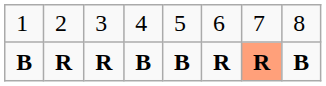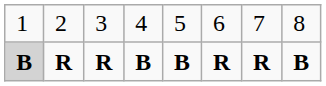(24, 61) no background -> (24, 61) lightgrey background
(262, 61) lightsalmon background -> (262, 61) no background
